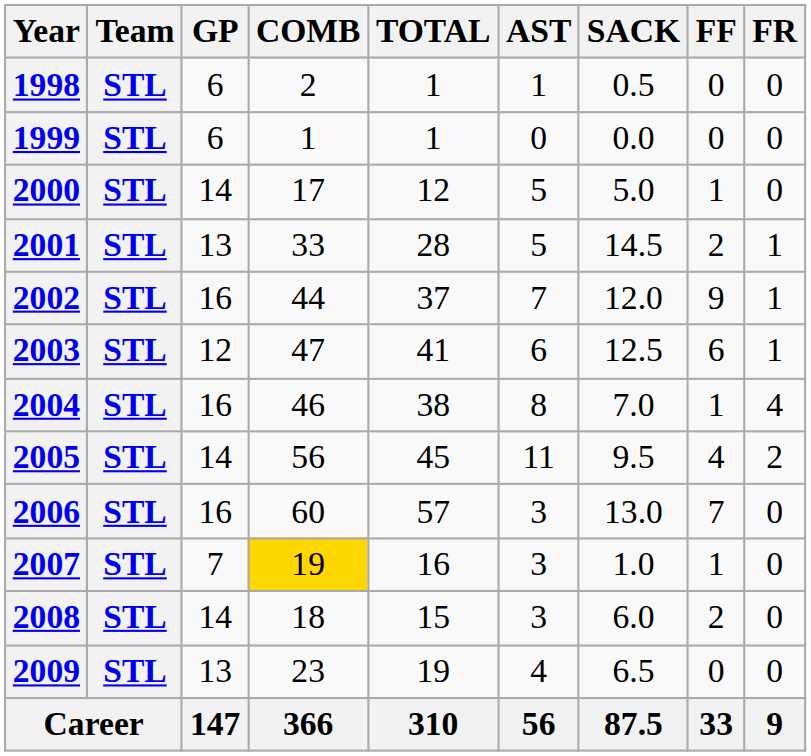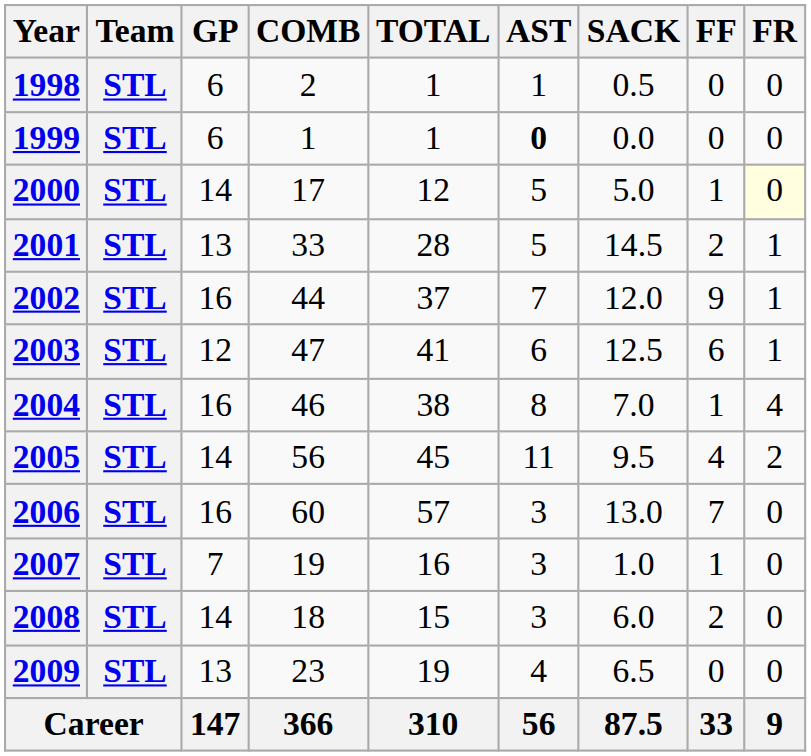(539, 137) normal -> (539, 137) bold
(775, 191) no background -> (775, 191) lightyellow background
(308, 564) gold background -> (308, 564) no background
